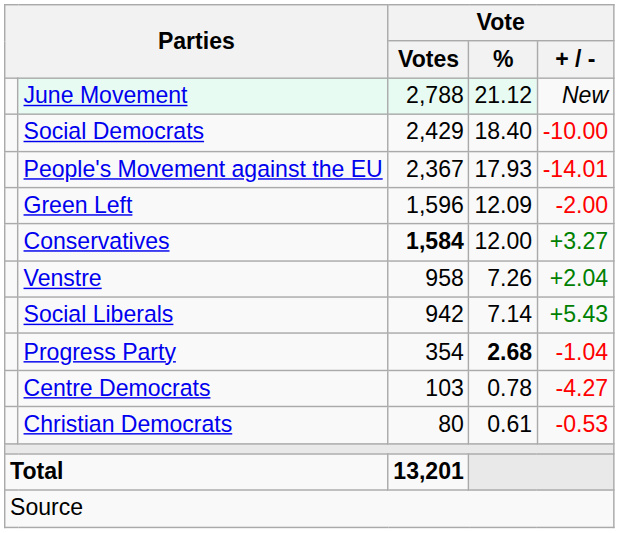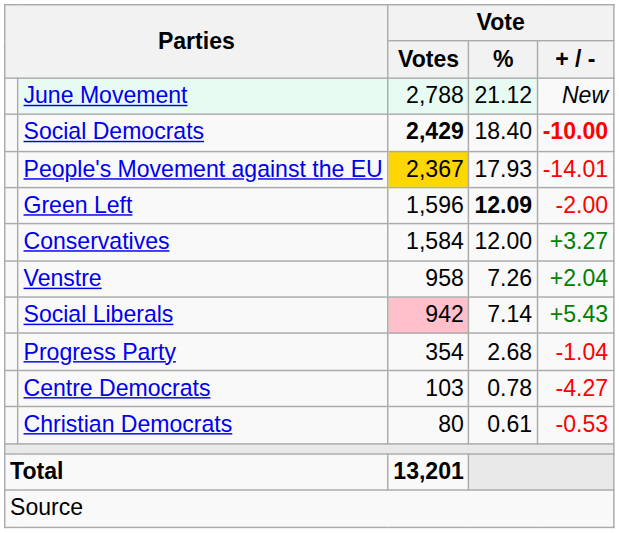(435, 132) normal -> (435, 132) bold
(575, 132) normal -> (575, 132) bold
(435, 168) no background -> (435, 168) gold background
(503, 205) normal -> (503, 205) bold
(435, 242) bold -> (435, 242) normal
(445, 315) no background -> (445, 315) pink background
(510, 351) bold -> (510, 351) normal
